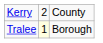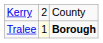(72, 29) normal -> (74, 29) bold
